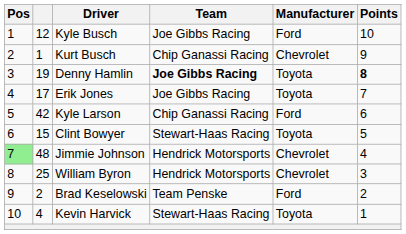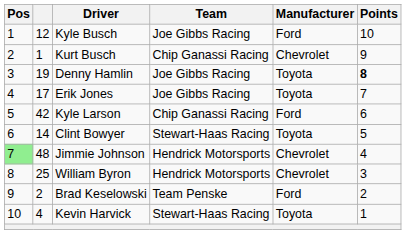(205, 73) bold -> (201, 73) normal
(43, 133) 15 -> (43, 133) 14
